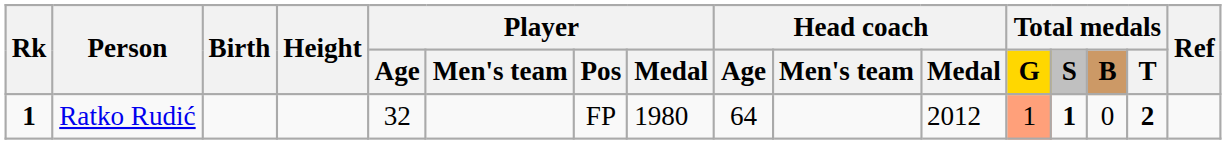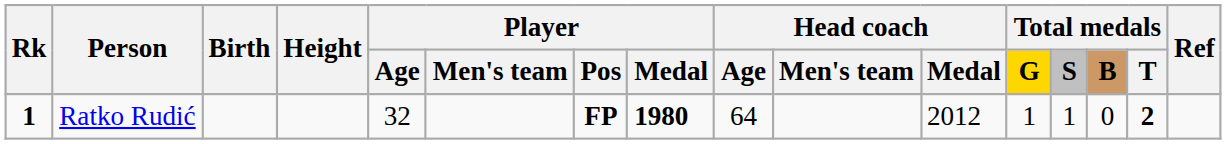(601, 116) normal -> (601, 116) bold
(661, 116) normal -> (661, 116) bold
(1029, 116) lightsalmon background -> (1029, 116) no background
(1069, 116) bold -> (1069, 116) normal
